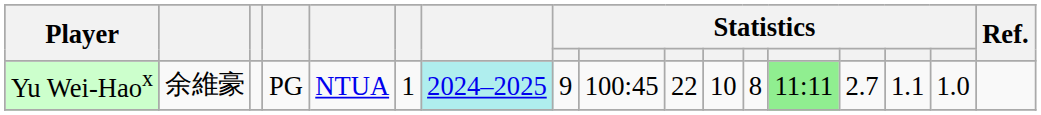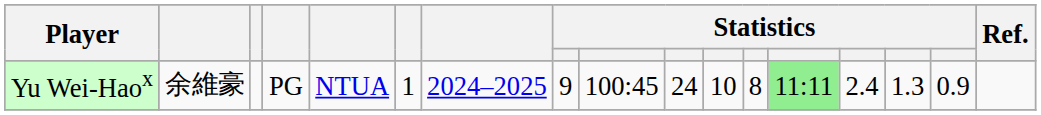(487, 85) paleturquoise background -> (487, 85) no background
(684, 85) 22 -> (684, 85) 24
(862, 85) 2.7 -> (862, 85) 2.4
(908, 85) 1.1 -> (908, 85) 1.3
(953, 85) 1.0 -> (953, 85) 0.9
